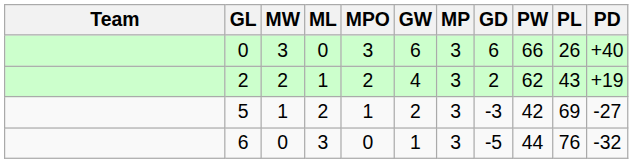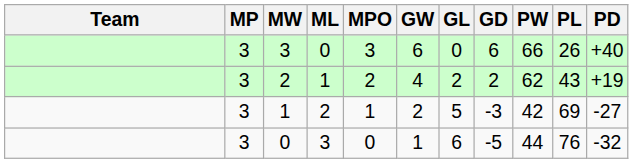columns swapped: (456, 19) <-> (243, 19)
